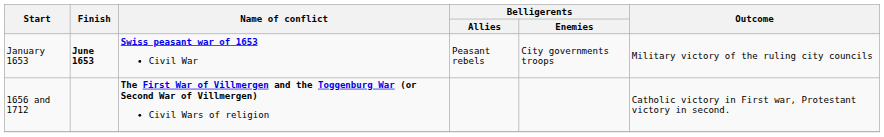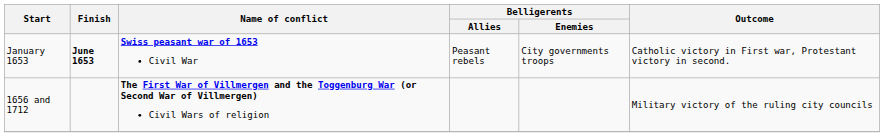(752, 56) Military victory of the ruling city councils -> (744, 56) Catholic victory in First war, Protestant victory in second.
(744, 105) Catholic victory in First war, Protestant victory in second. -> (752, 105) Military victory of the ruling city councils
